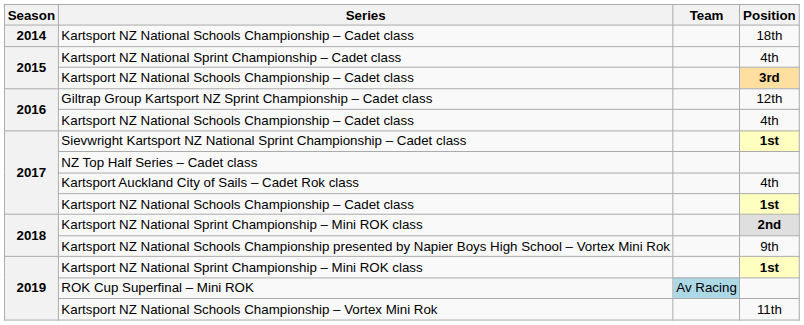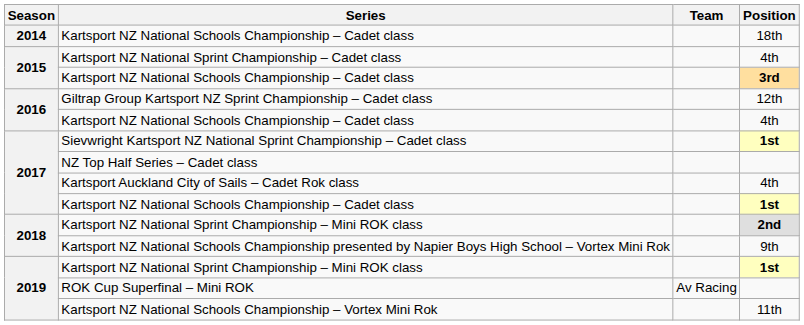(707, 288) lightblue background -> (707, 288) no background
